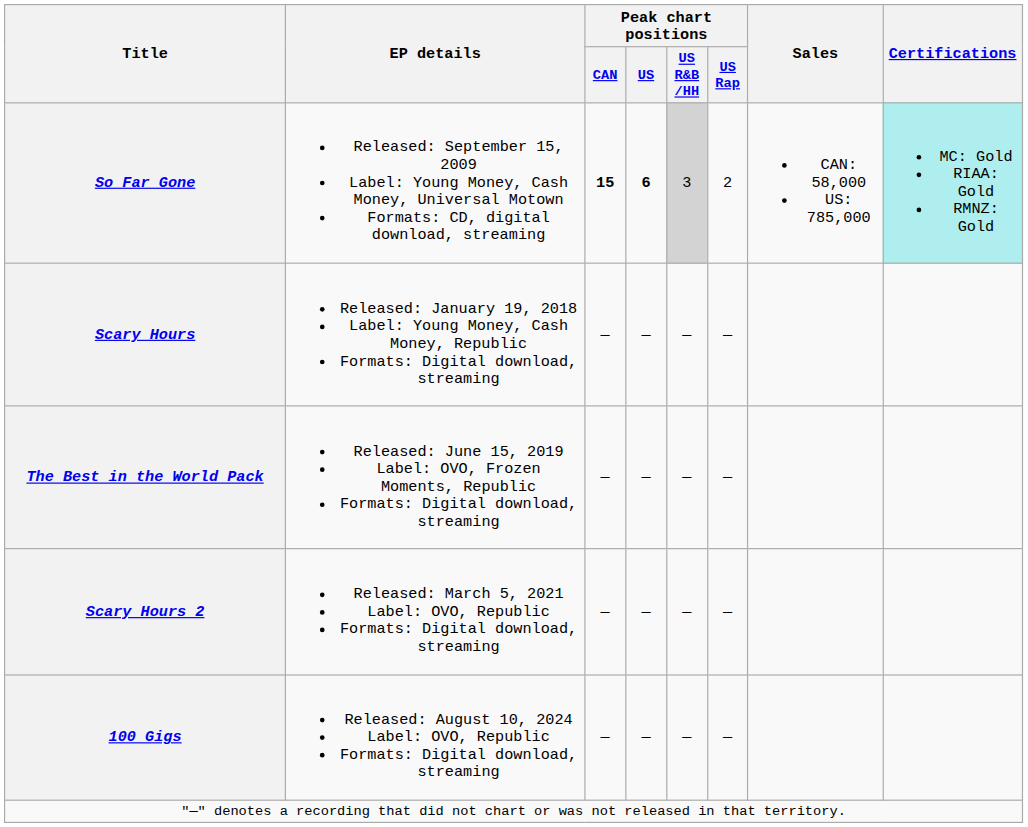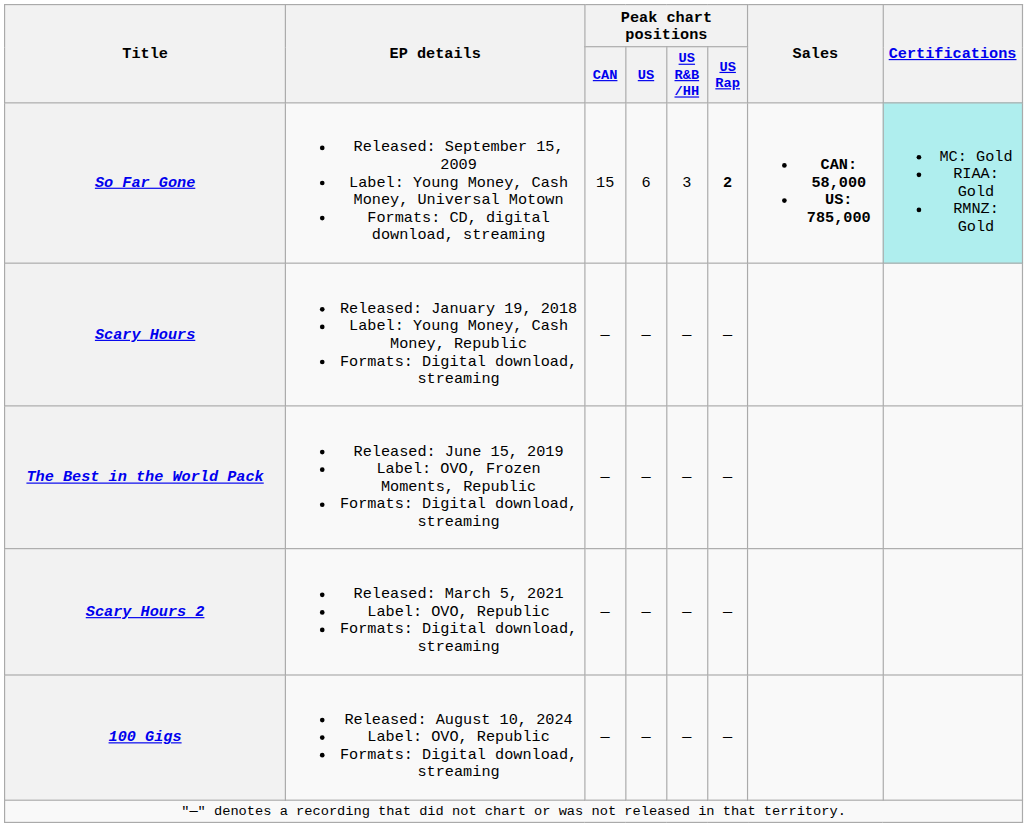(605, 183) bold -> (605, 183) normal
(646, 183) bold -> (646, 183) normal
(687, 183) lightgrey background -> (687, 183) no background
(728, 183) normal -> (728, 183) bold
(815, 192) normal -> (815, 192) bold
